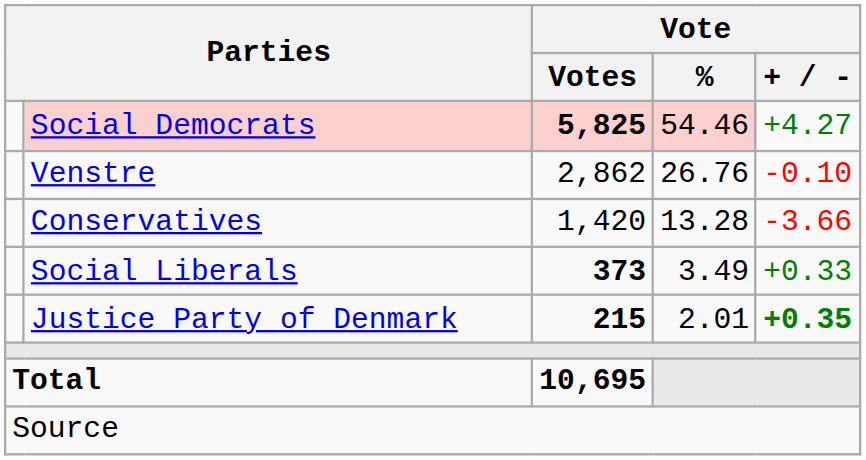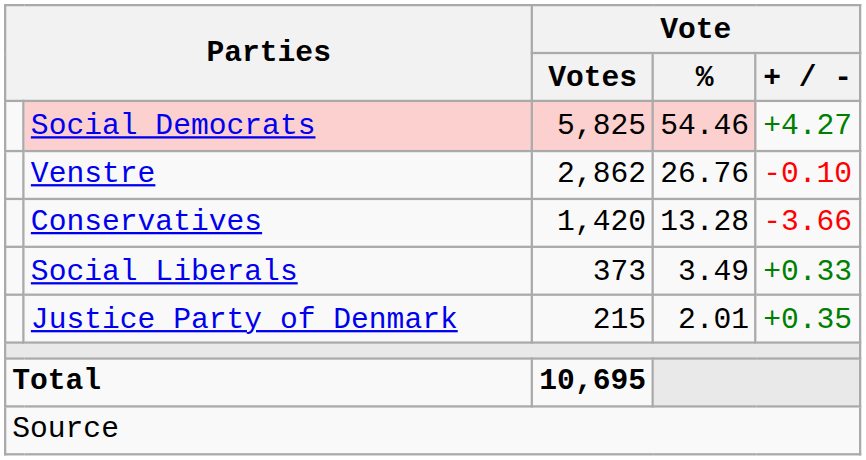(602, 126) bold -> (602, 126) normal
(619, 271) bold -> (619, 271) normal
(619, 319) bold -> (619, 319) normal
(808, 319) bold -> (808, 319) normal
